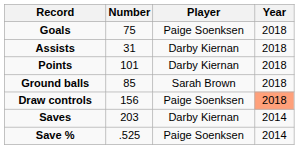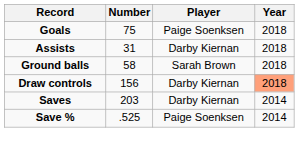- row: (55, 65)
(129, 83) 85 -> (129, 65) 58
(204, 100) Paige Soenksen -> (204, 83) Darby Kiernan
